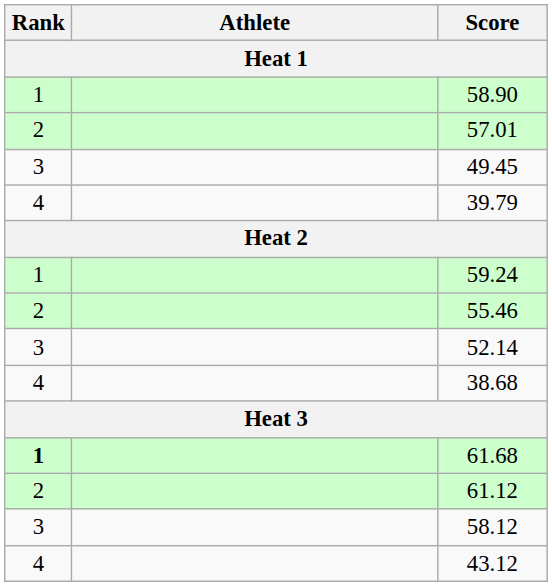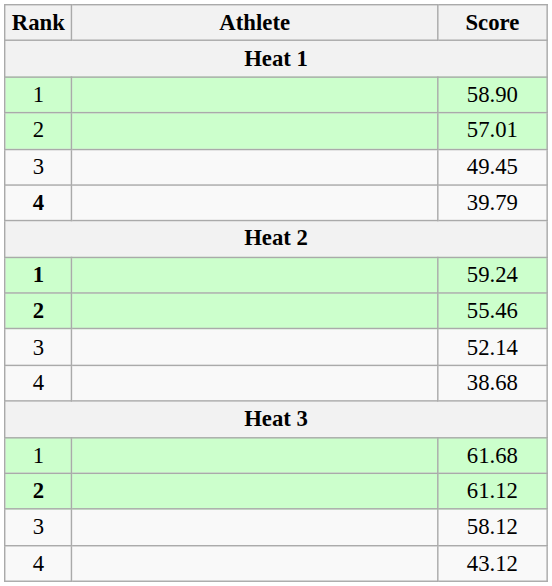(38, 202) normal -> (38, 202) bold
(38, 274) normal -> (38, 274) bold
(38, 310) normal -> (38, 310) bold
(38, 454) bold -> (38, 454) normal
(38, 490) normal -> (38, 490) bold
